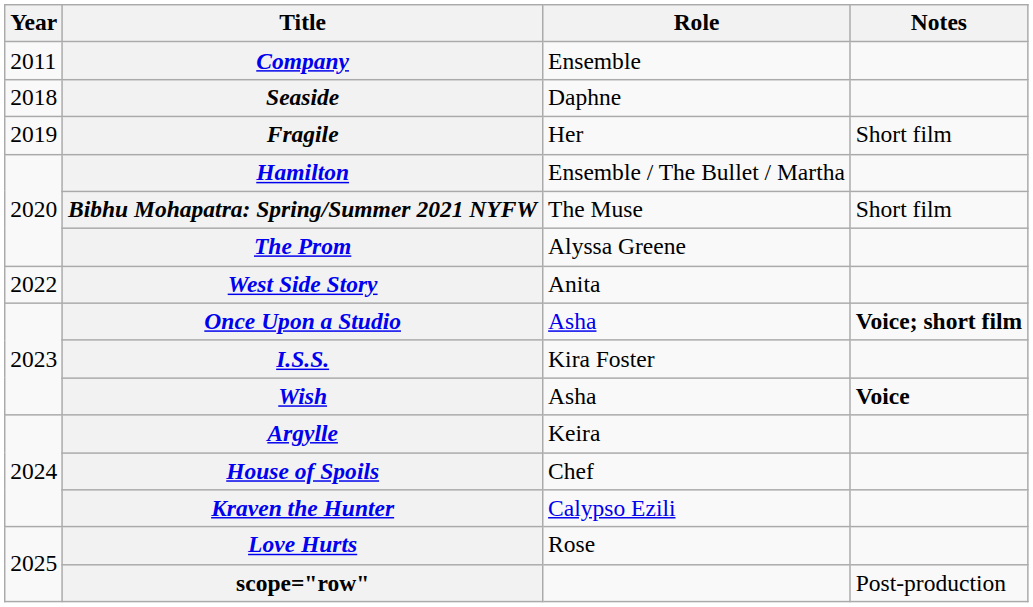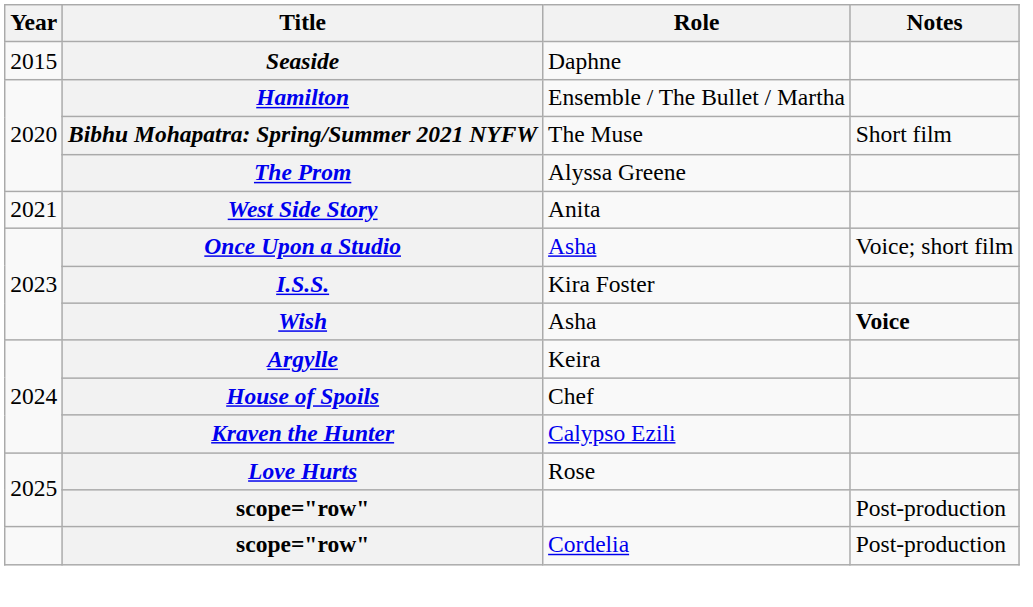- row: (303, 60)
(34, 97) 2018 -> (34, 60) 2015
- row: (303, 135)
(34, 284) 2022 -> (34, 209) 2021
(939, 321) bold -> (935, 246) normal
+ row: (303, 545)
